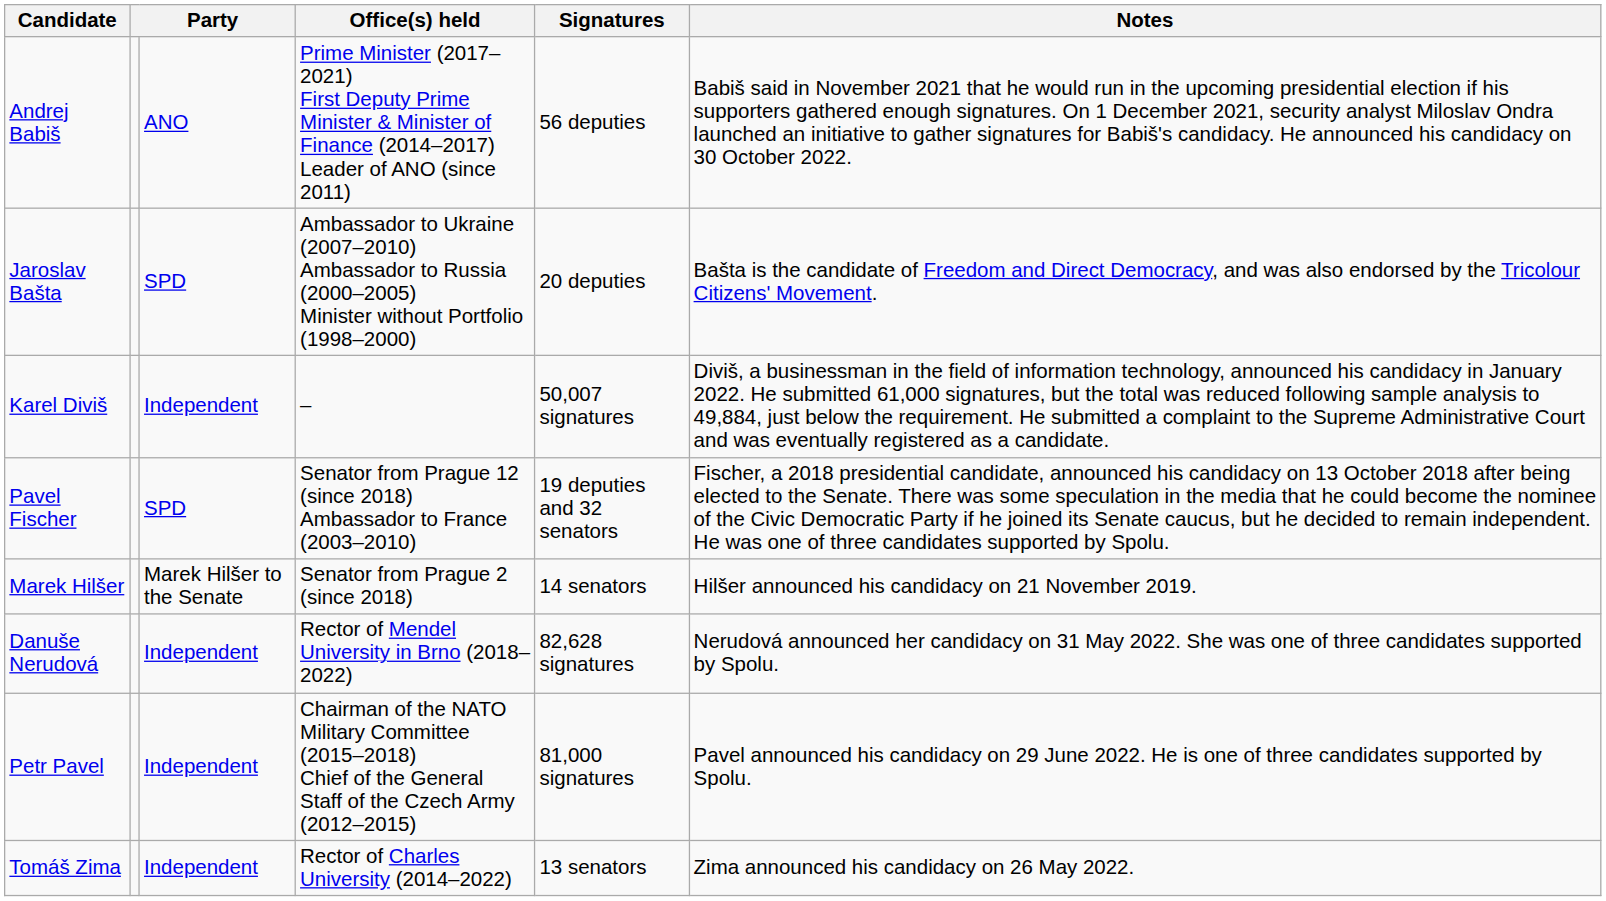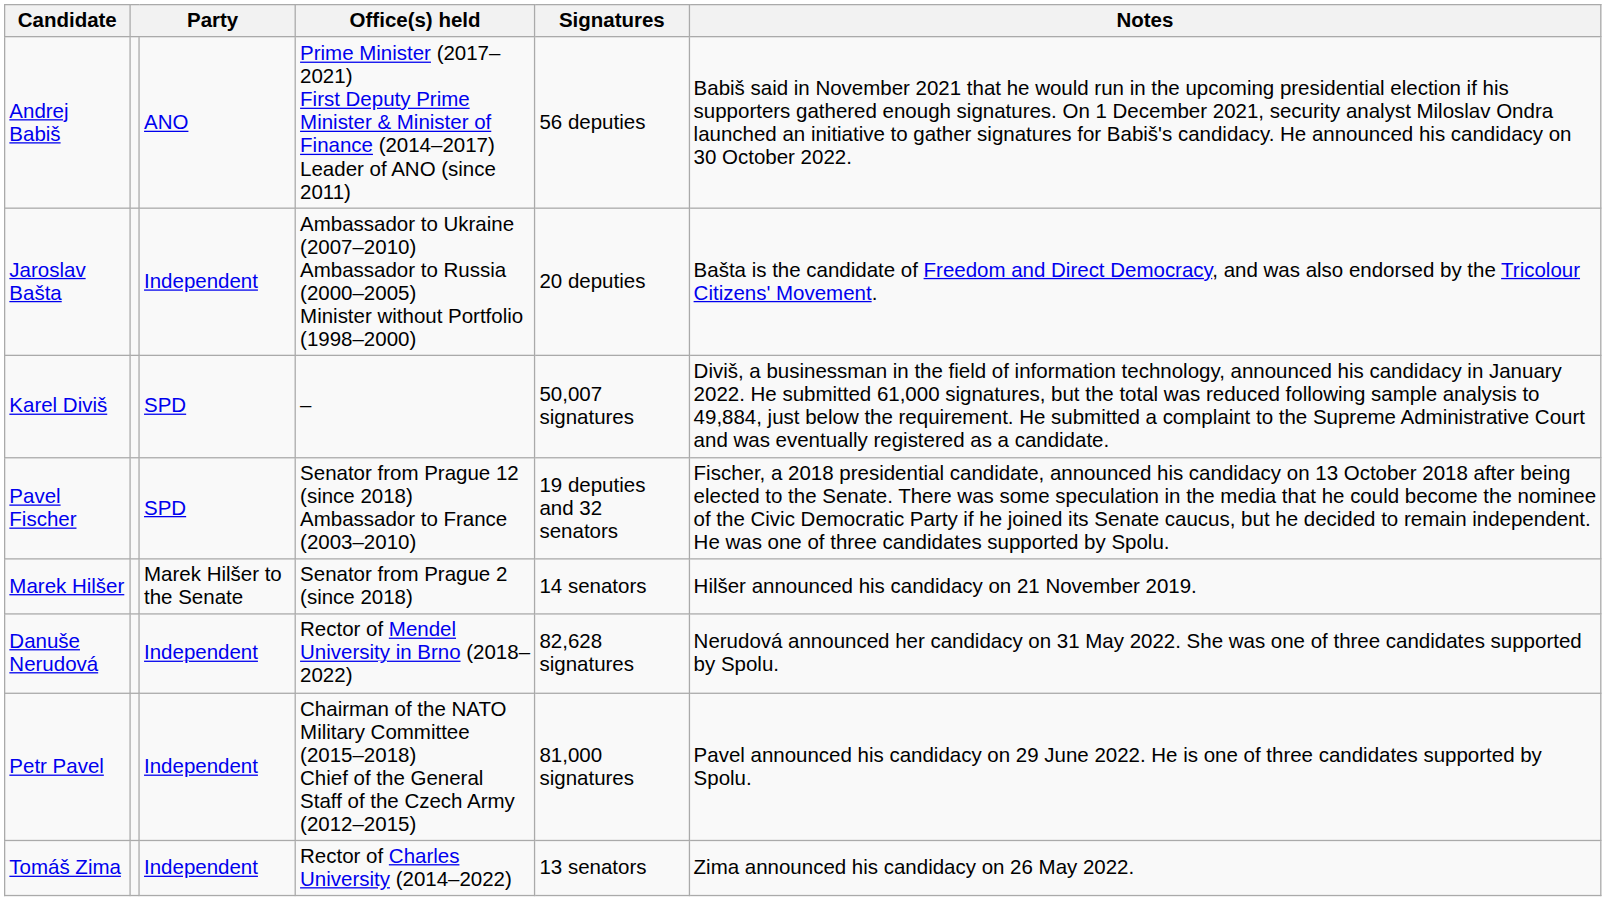(165, 281) SPD -> (201, 281) Independent
(201, 406) Independent -> (165, 406) SPD
